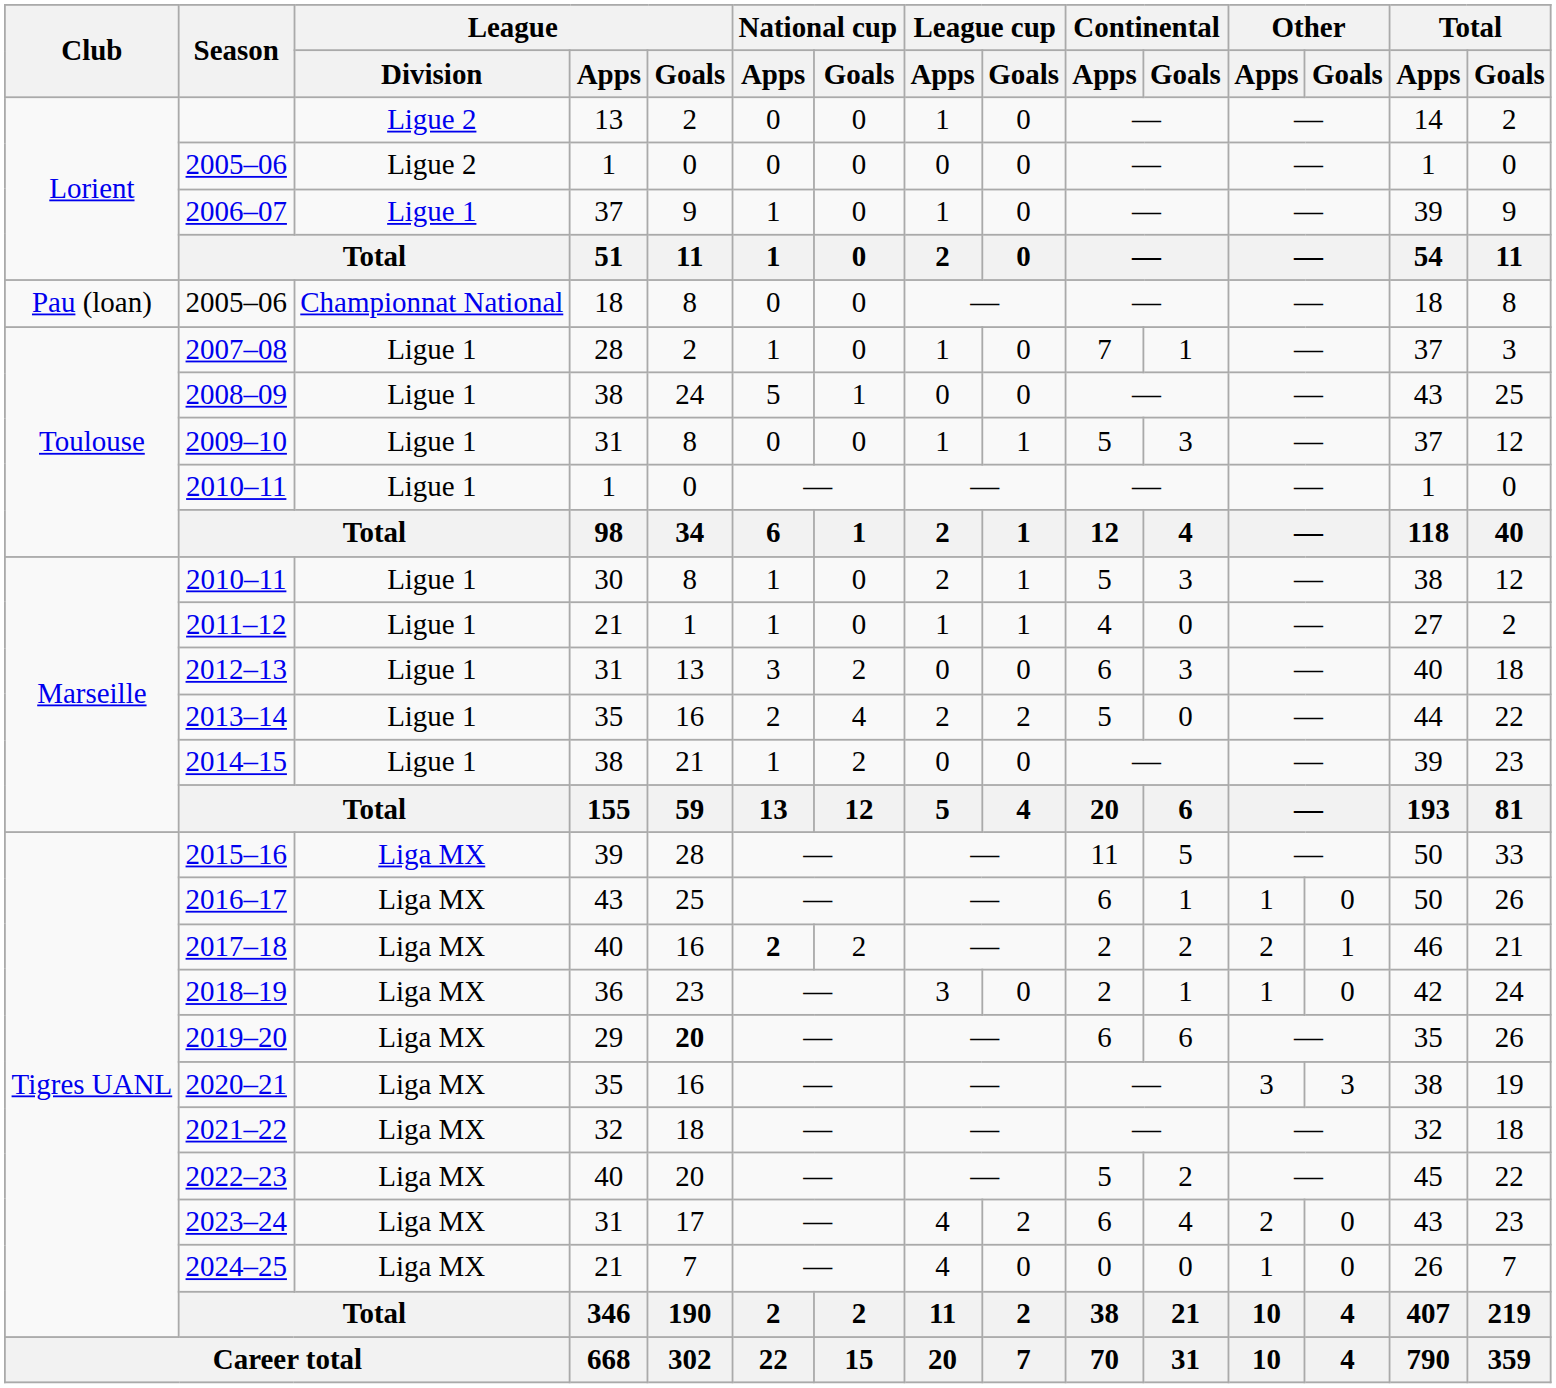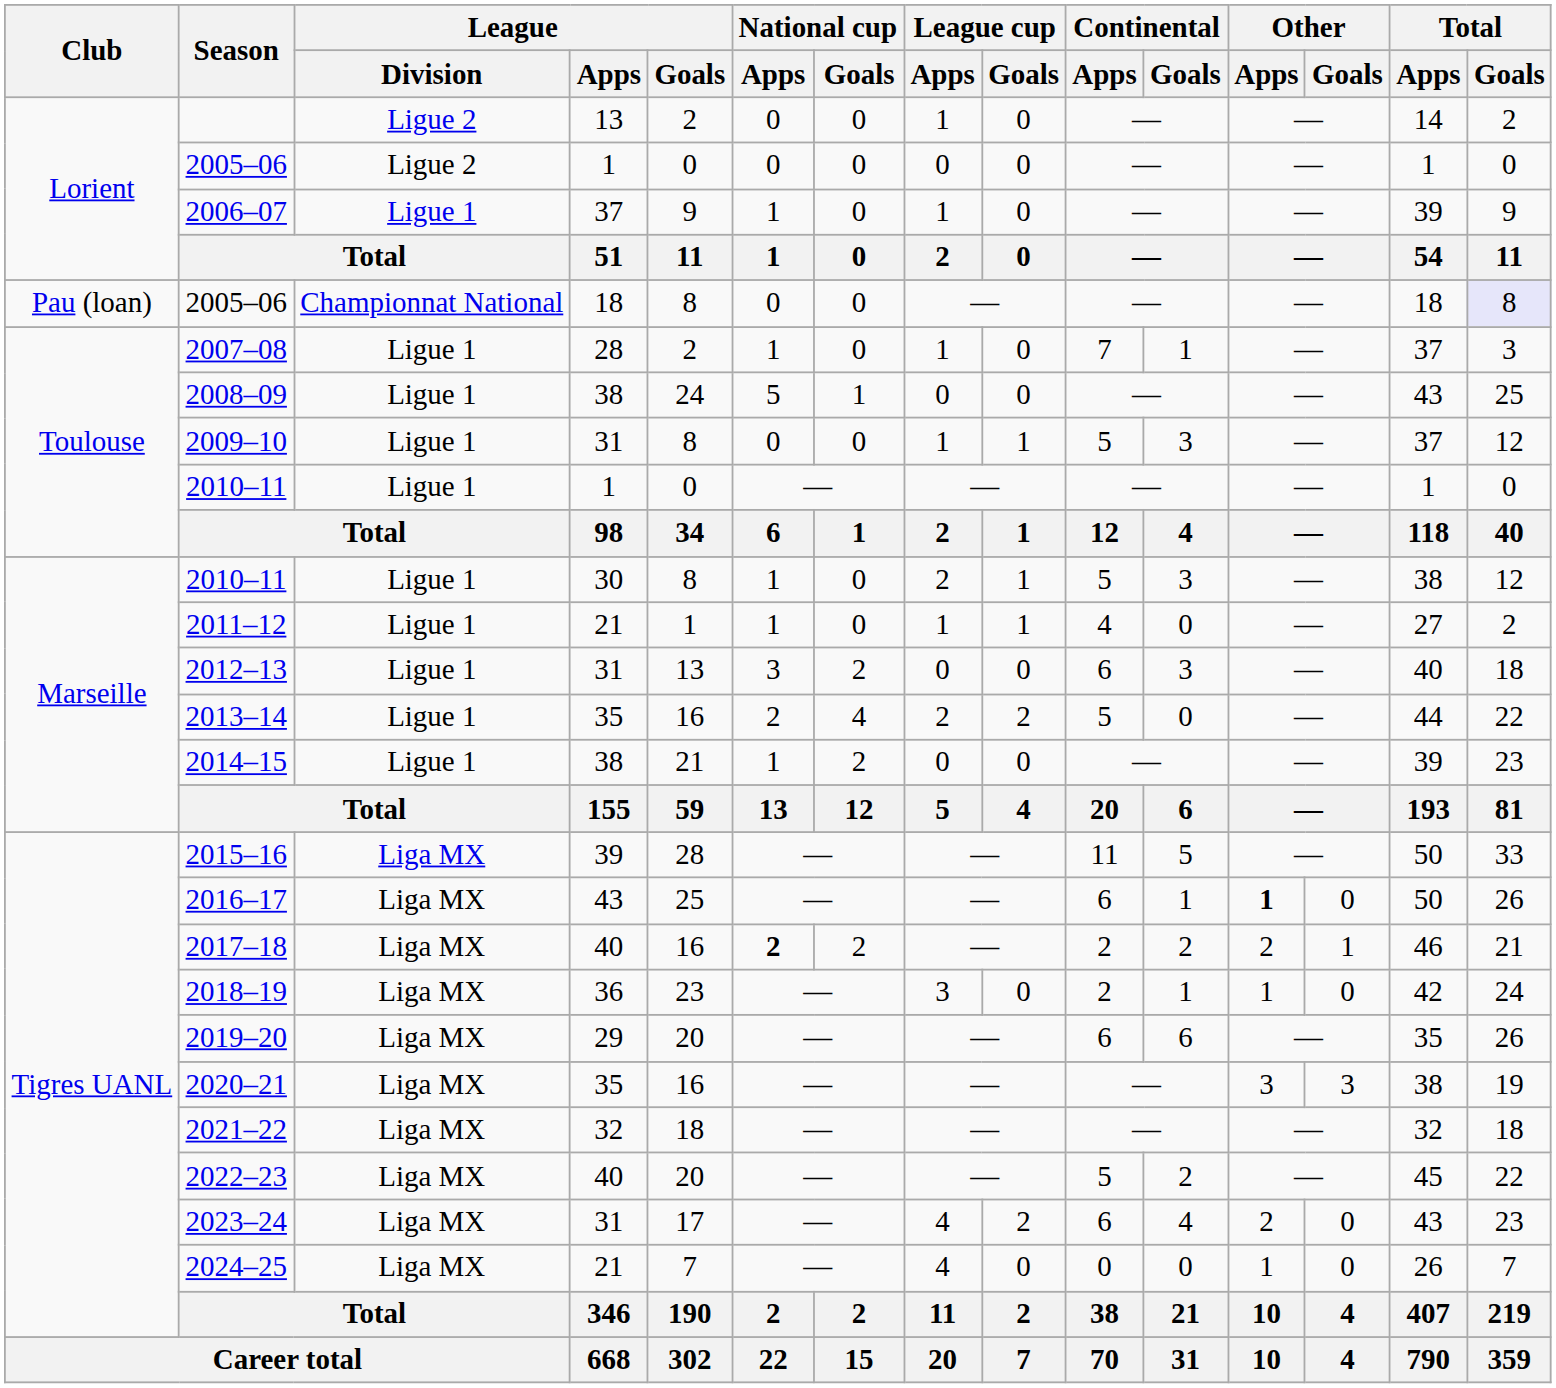(1509, 303) no background -> (1509, 303) lavender background
(1266, 900) normal -> (1266, 900) bold
(690, 1037) bold -> (690, 1037) normal
